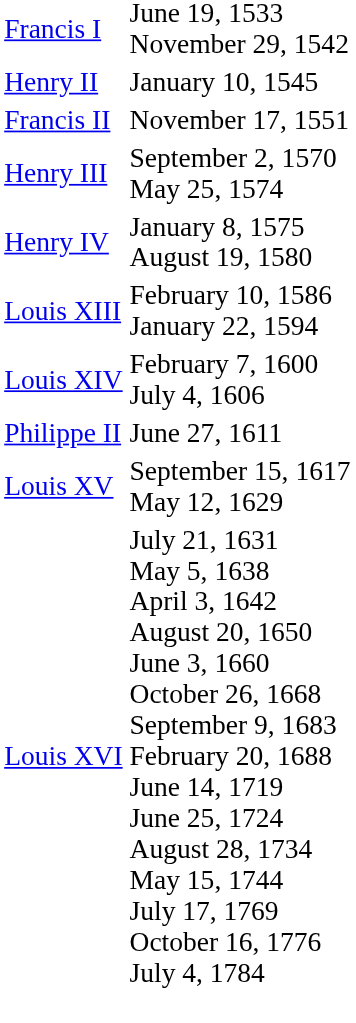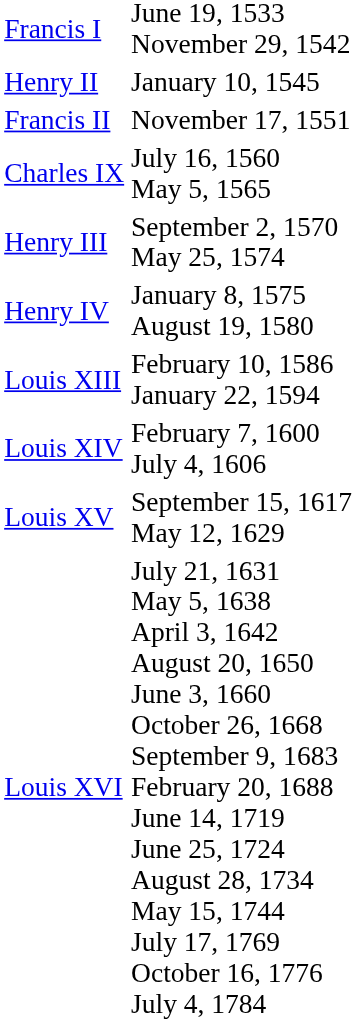+ row: (64, 173)
- row: (63, 432)
